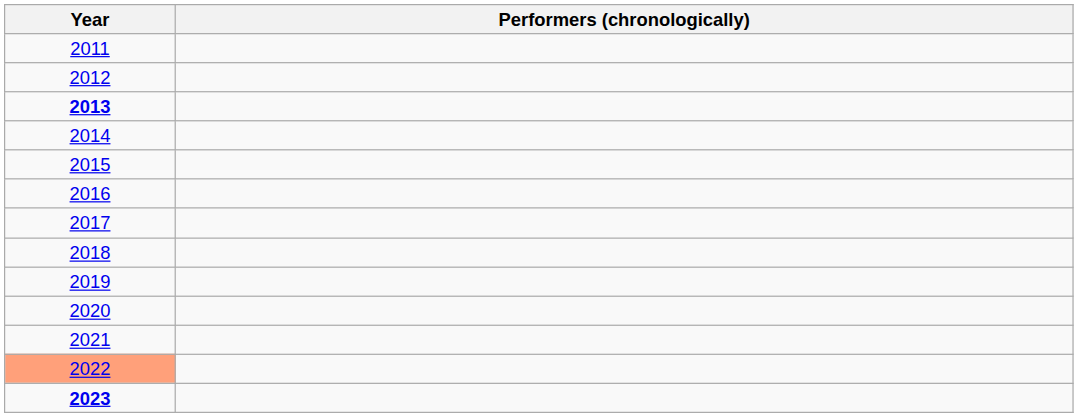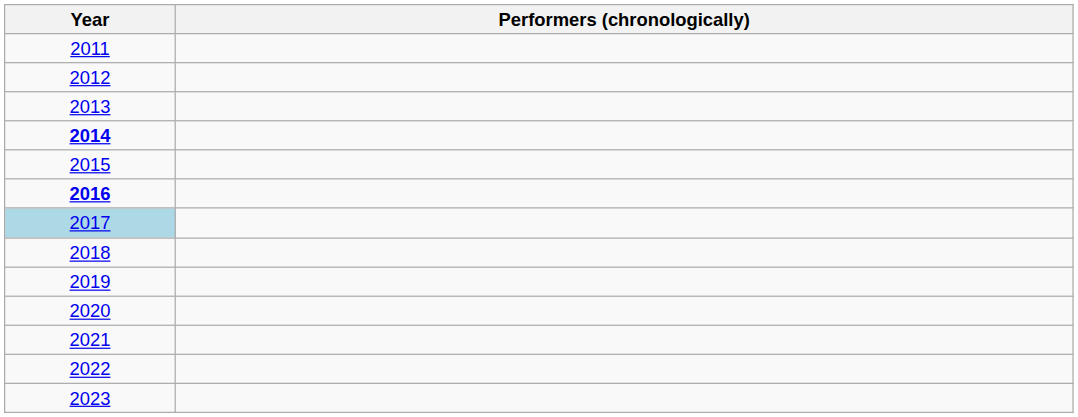(90, 107) bold -> (90, 107) normal
(90, 136) normal -> (90, 136) bold
(90, 194) normal -> (90, 194) bold
(90, 223) no background -> (90, 223) lightblue background
(90, 369) lightsalmon background -> (90, 369) no background
(90, 398) bold -> (90, 398) normal
